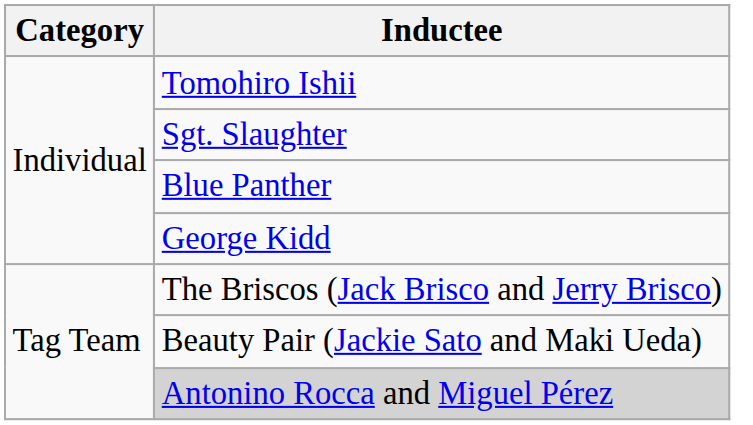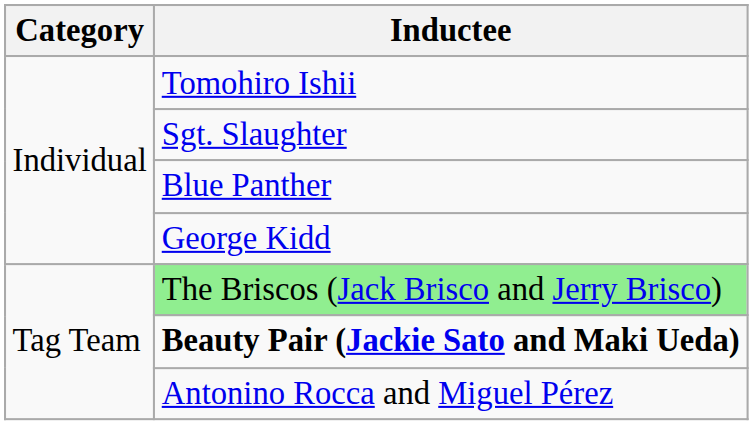(442, 289) no background -> (442, 289) lightgreen background
(432, 340) normal -> (451, 340) bold
(387, 392) lightgrey background -> (387, 392) no background
